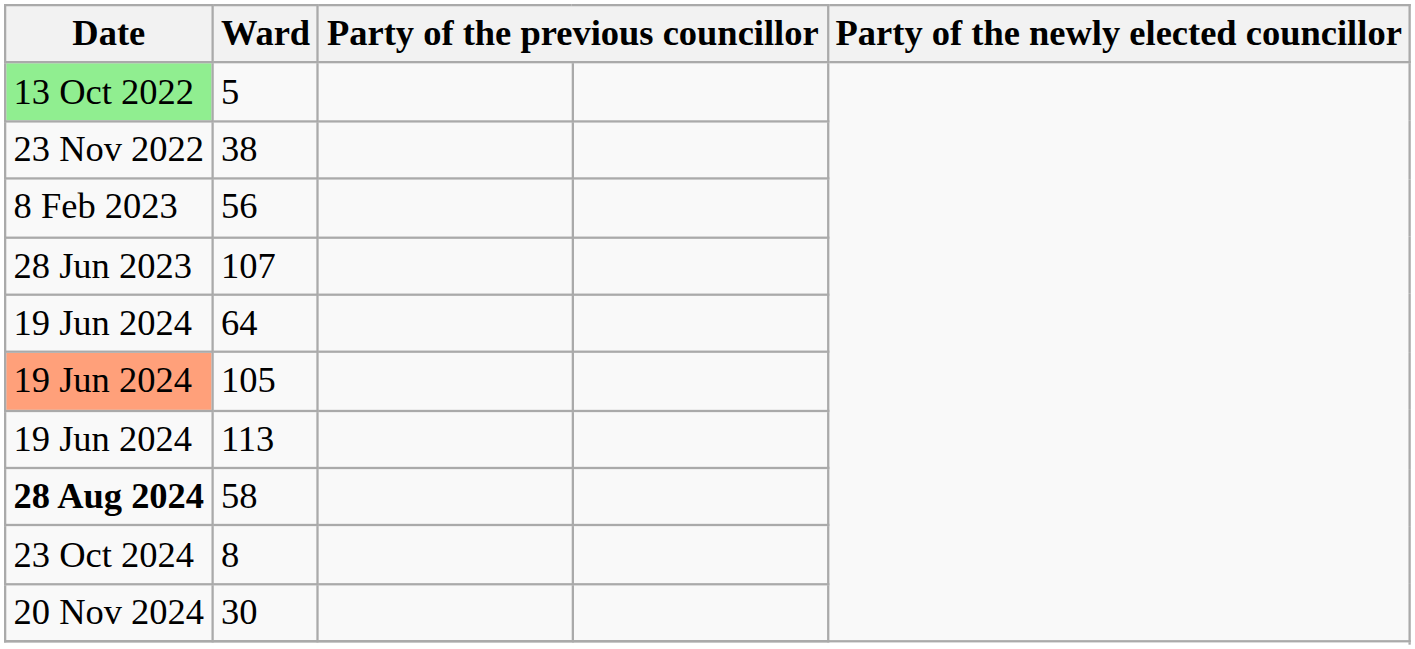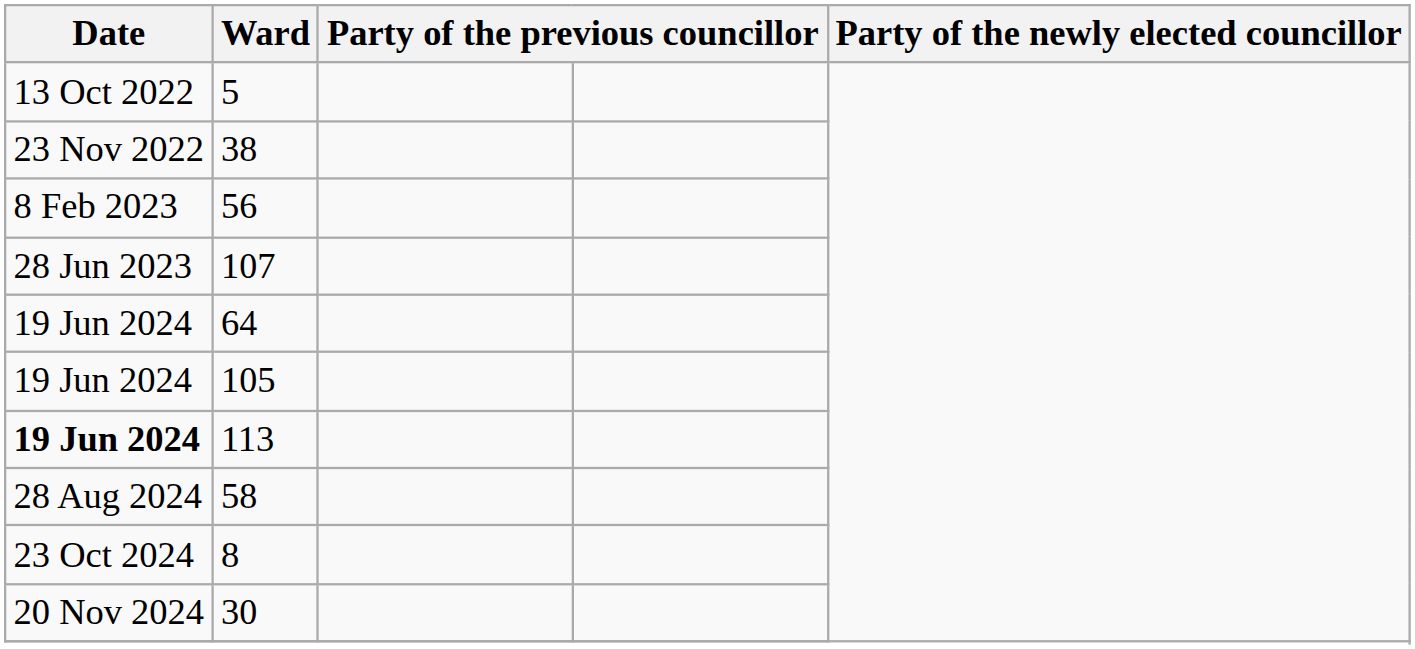(104, 91) lightgreen background -> (104, 91) no background
(103, 380) lightsalmon background -> (103, 380) no background
(103, 438) normal -> (107, 438) bold
(109, 496) bold -> (108, 496) normal
